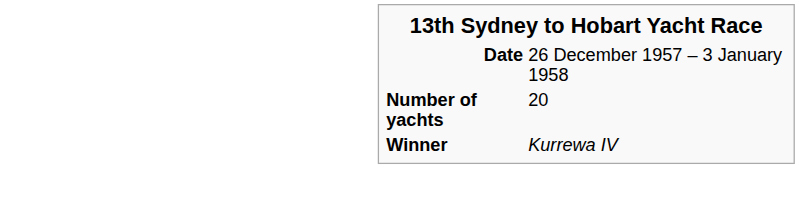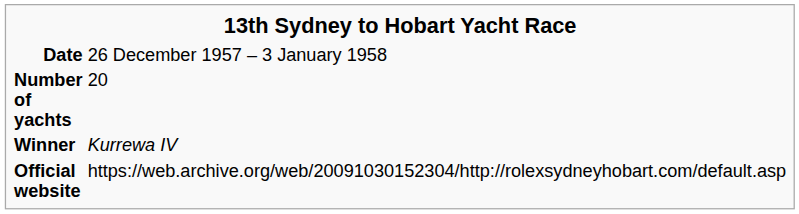+ row: (47, 180)
